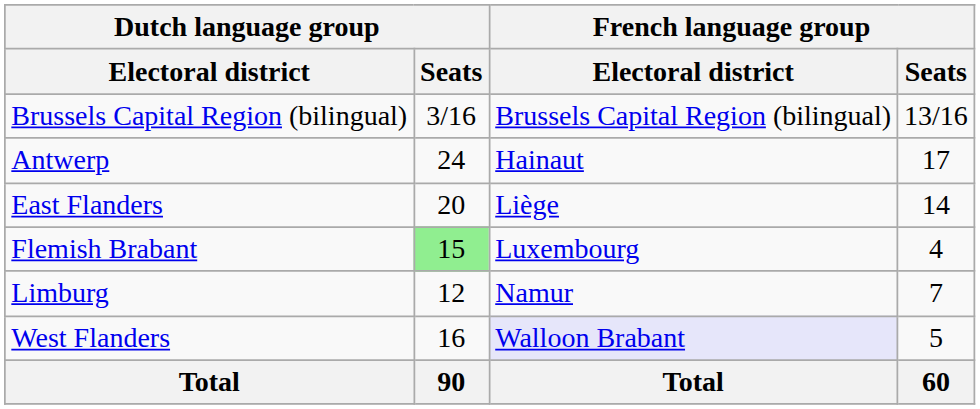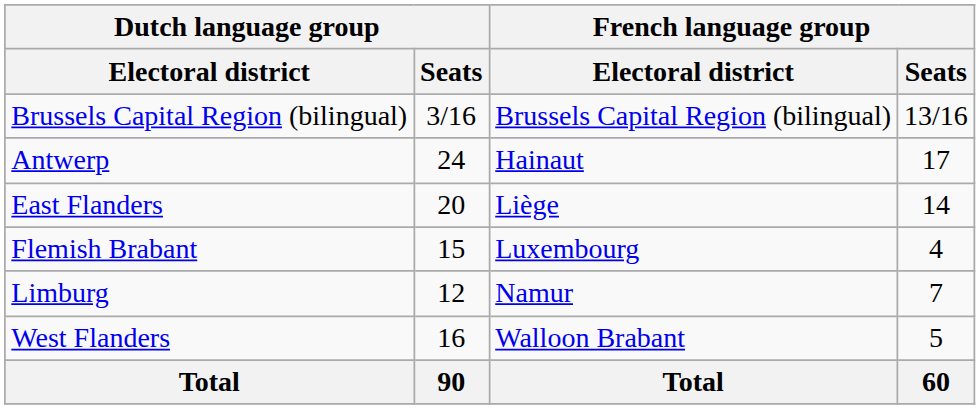(451, 248) lightgreen background -> (451, 248) no background
(590, 337) lavender background -> (590, 337) no background
